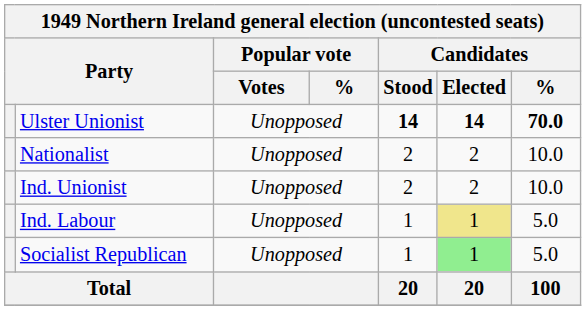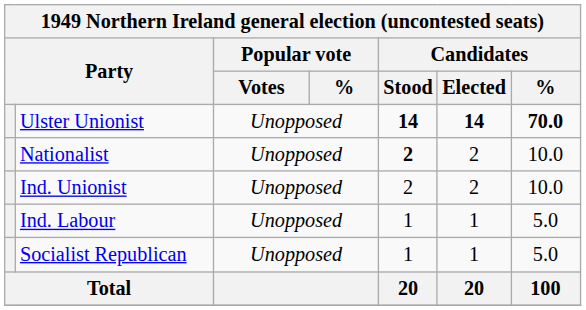(408, 154) normal -> (408, 154) bold
(474, 221) khaki background -> (474, 221) no background
(474, 254) lightgreen background -> (474, 254) no background
